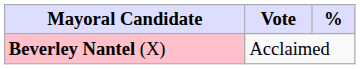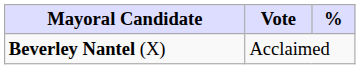(87, 48) pink background -> (87, 48) no background
